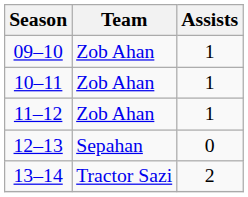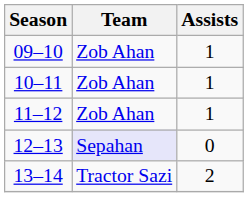(110, 144) no background -> (110, 144) lavender background
